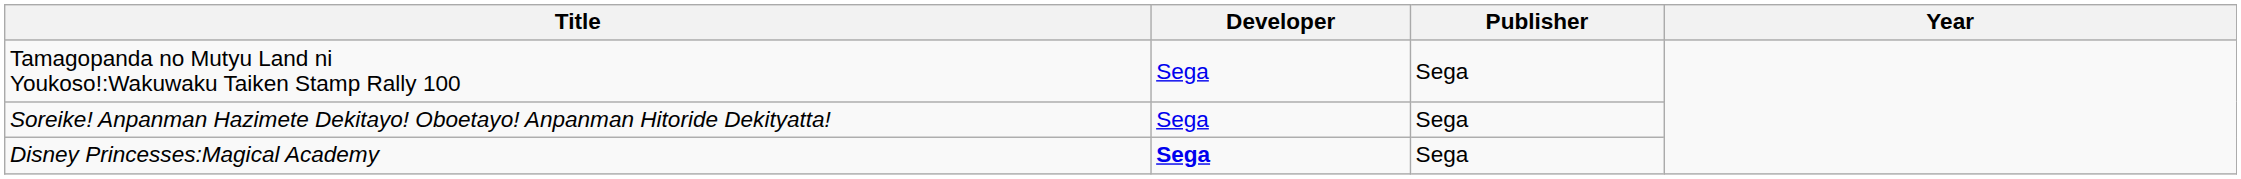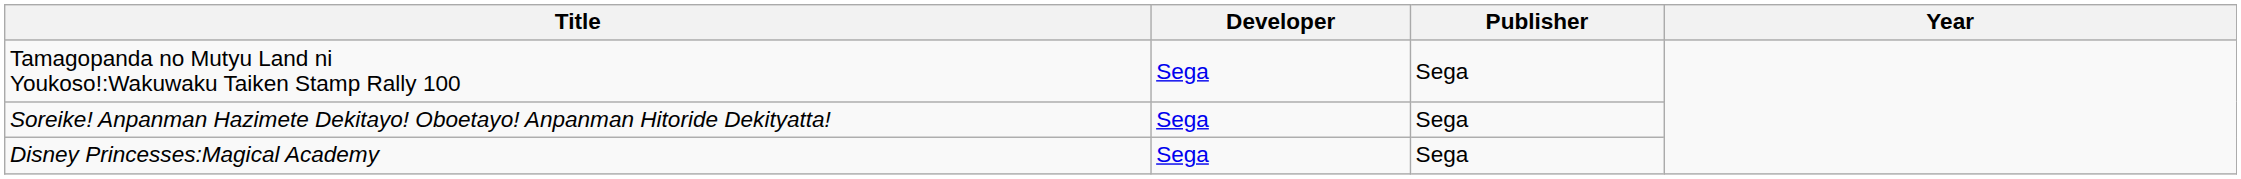(1183, 155) bold -> (1182, 155) normal
